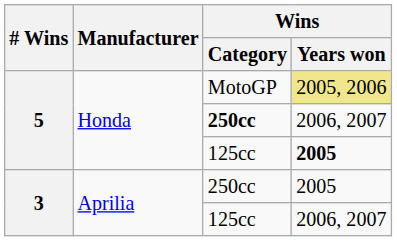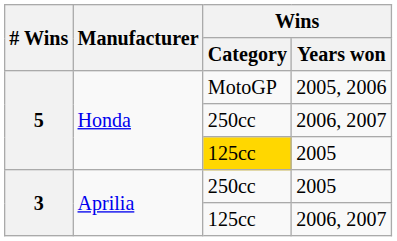(341, 87) khaki background -> (341, 87) no background
(232, 120) bold -> (232, 120) normal
(232, 153) no background -> (232, 153) gold background
(316, 153) bold -> (316, 153) normal
